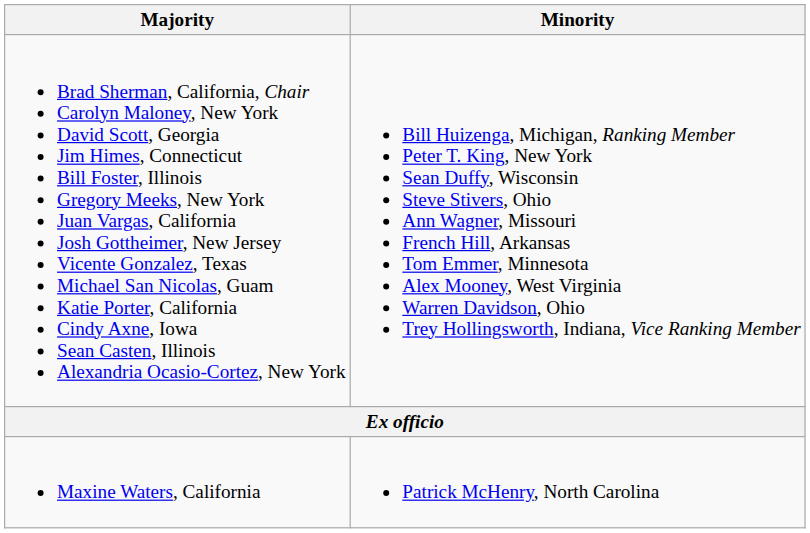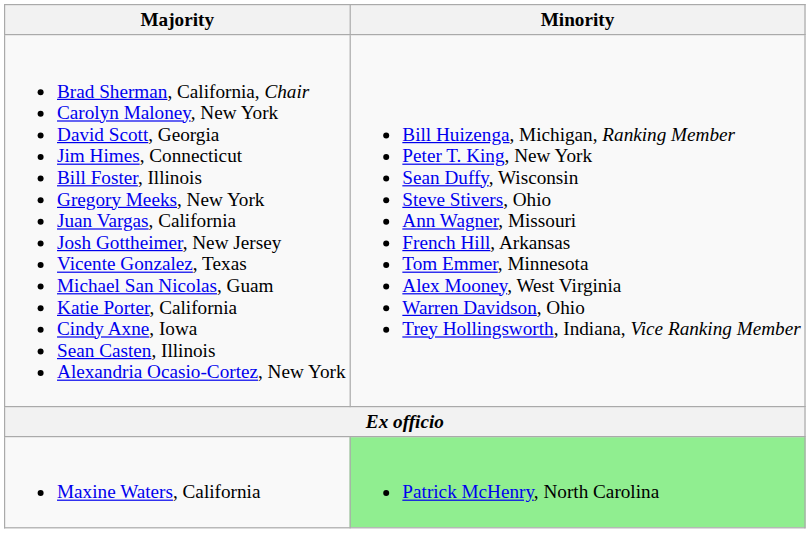(578, 493) no background -> (578, 493) lightgreen background
